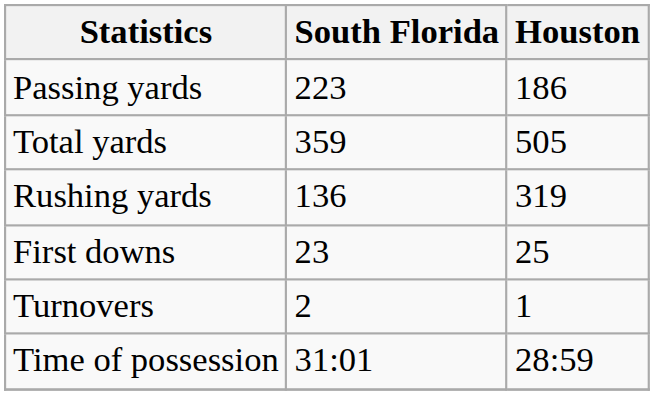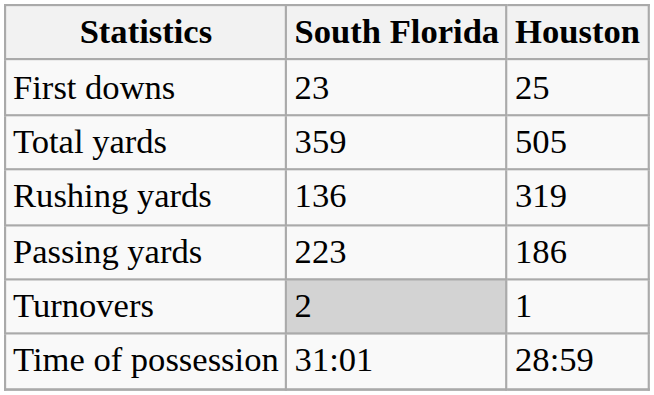rows swapped: (94, 251) <-> (108, 86)
(303, 305) no background -> (303, 305) lightgrey background
